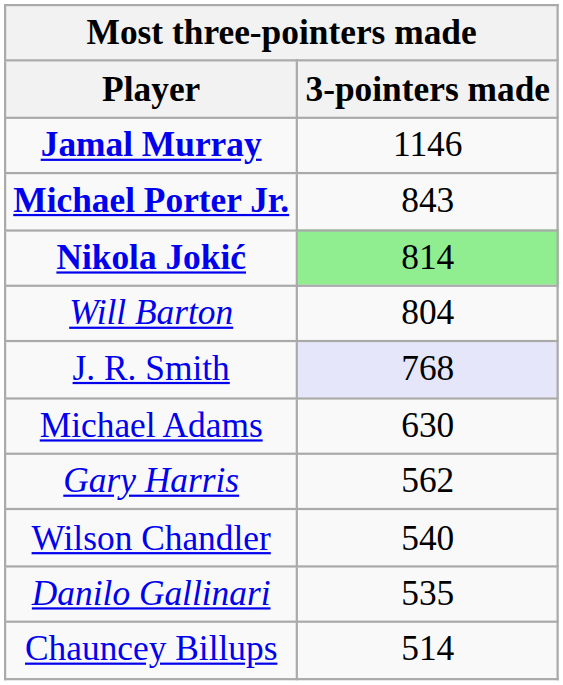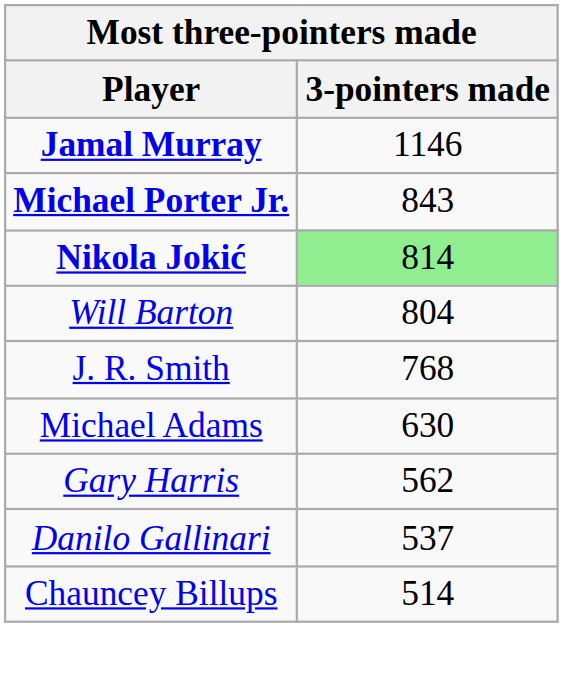(428, 369) lavender background -> (428, 369) no background
- row: (151, 537)
(428, 593) 535 -> (428, 537) 537
